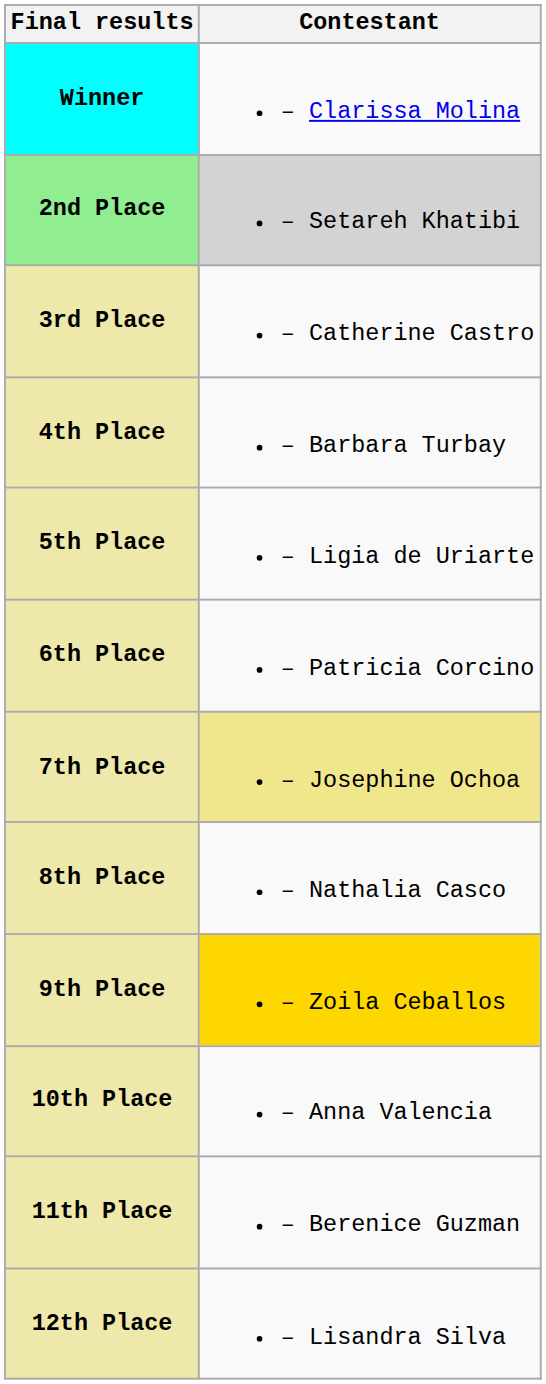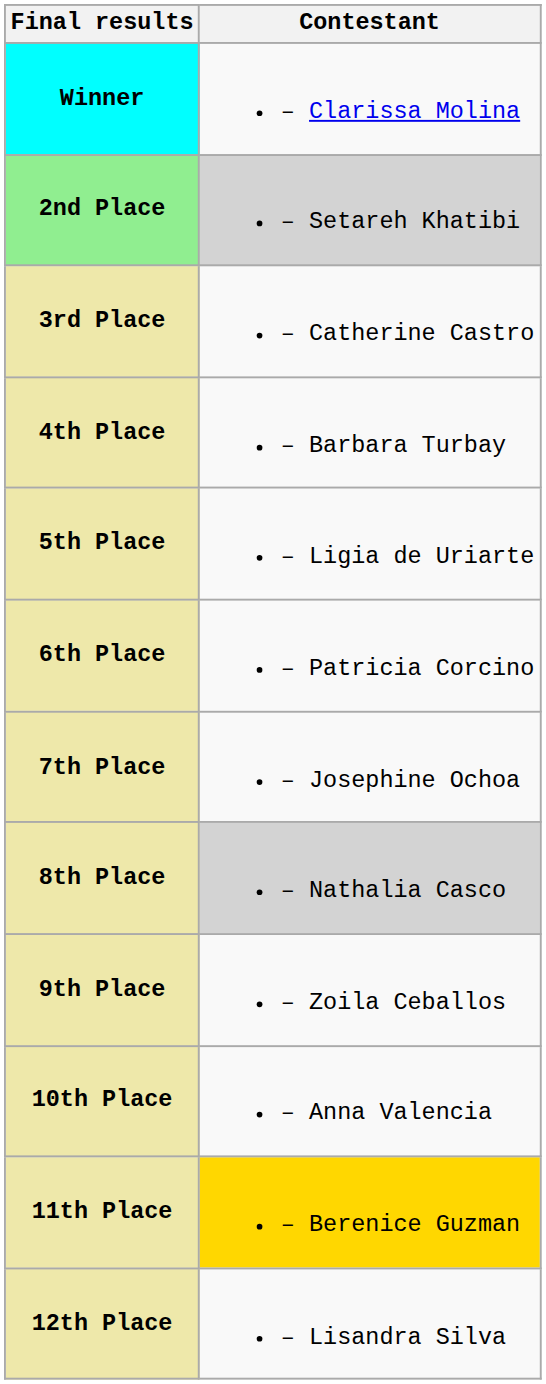(370, 780) khaki background -> (370, 780) no background
(370, 892) no background -> (370, 892) lightgrey background
(370, 1003) gold background -> (370, 1003) no background
(370, 1226) no background -> (370, 1226) gold background
